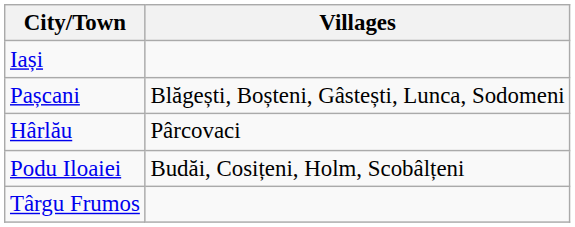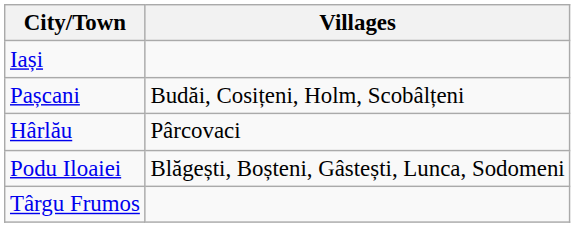(358, 95) Blăgești, Boșteni, Gâstești, Lunca, Sodomeni -> (307, 95) Budăi, Cosițeni, Holm, Scobâlțeni
(307, 167) Budăi, Cosițeni, Holm, Scobâlțeni -> (358, 167) Blăgești, Boșteni, Gâstești, Lunca, Sodomeni
